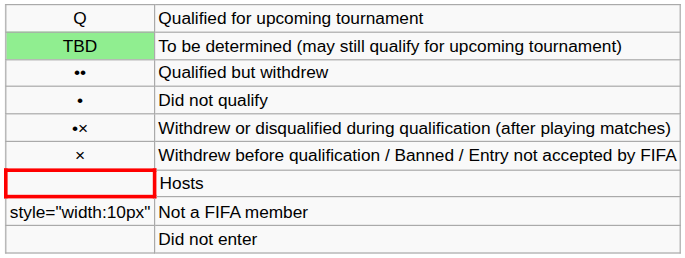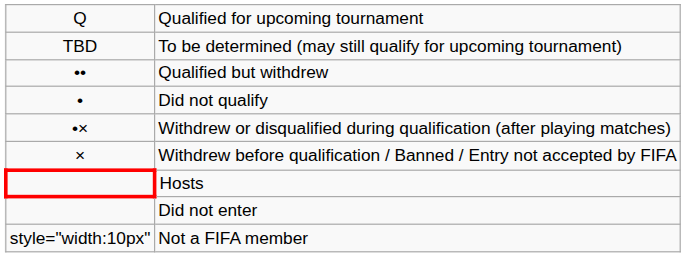(80, 46) lightgreen background -> (80, 46) no background
rows swapped: (208, 239) <-> (233, 212)
